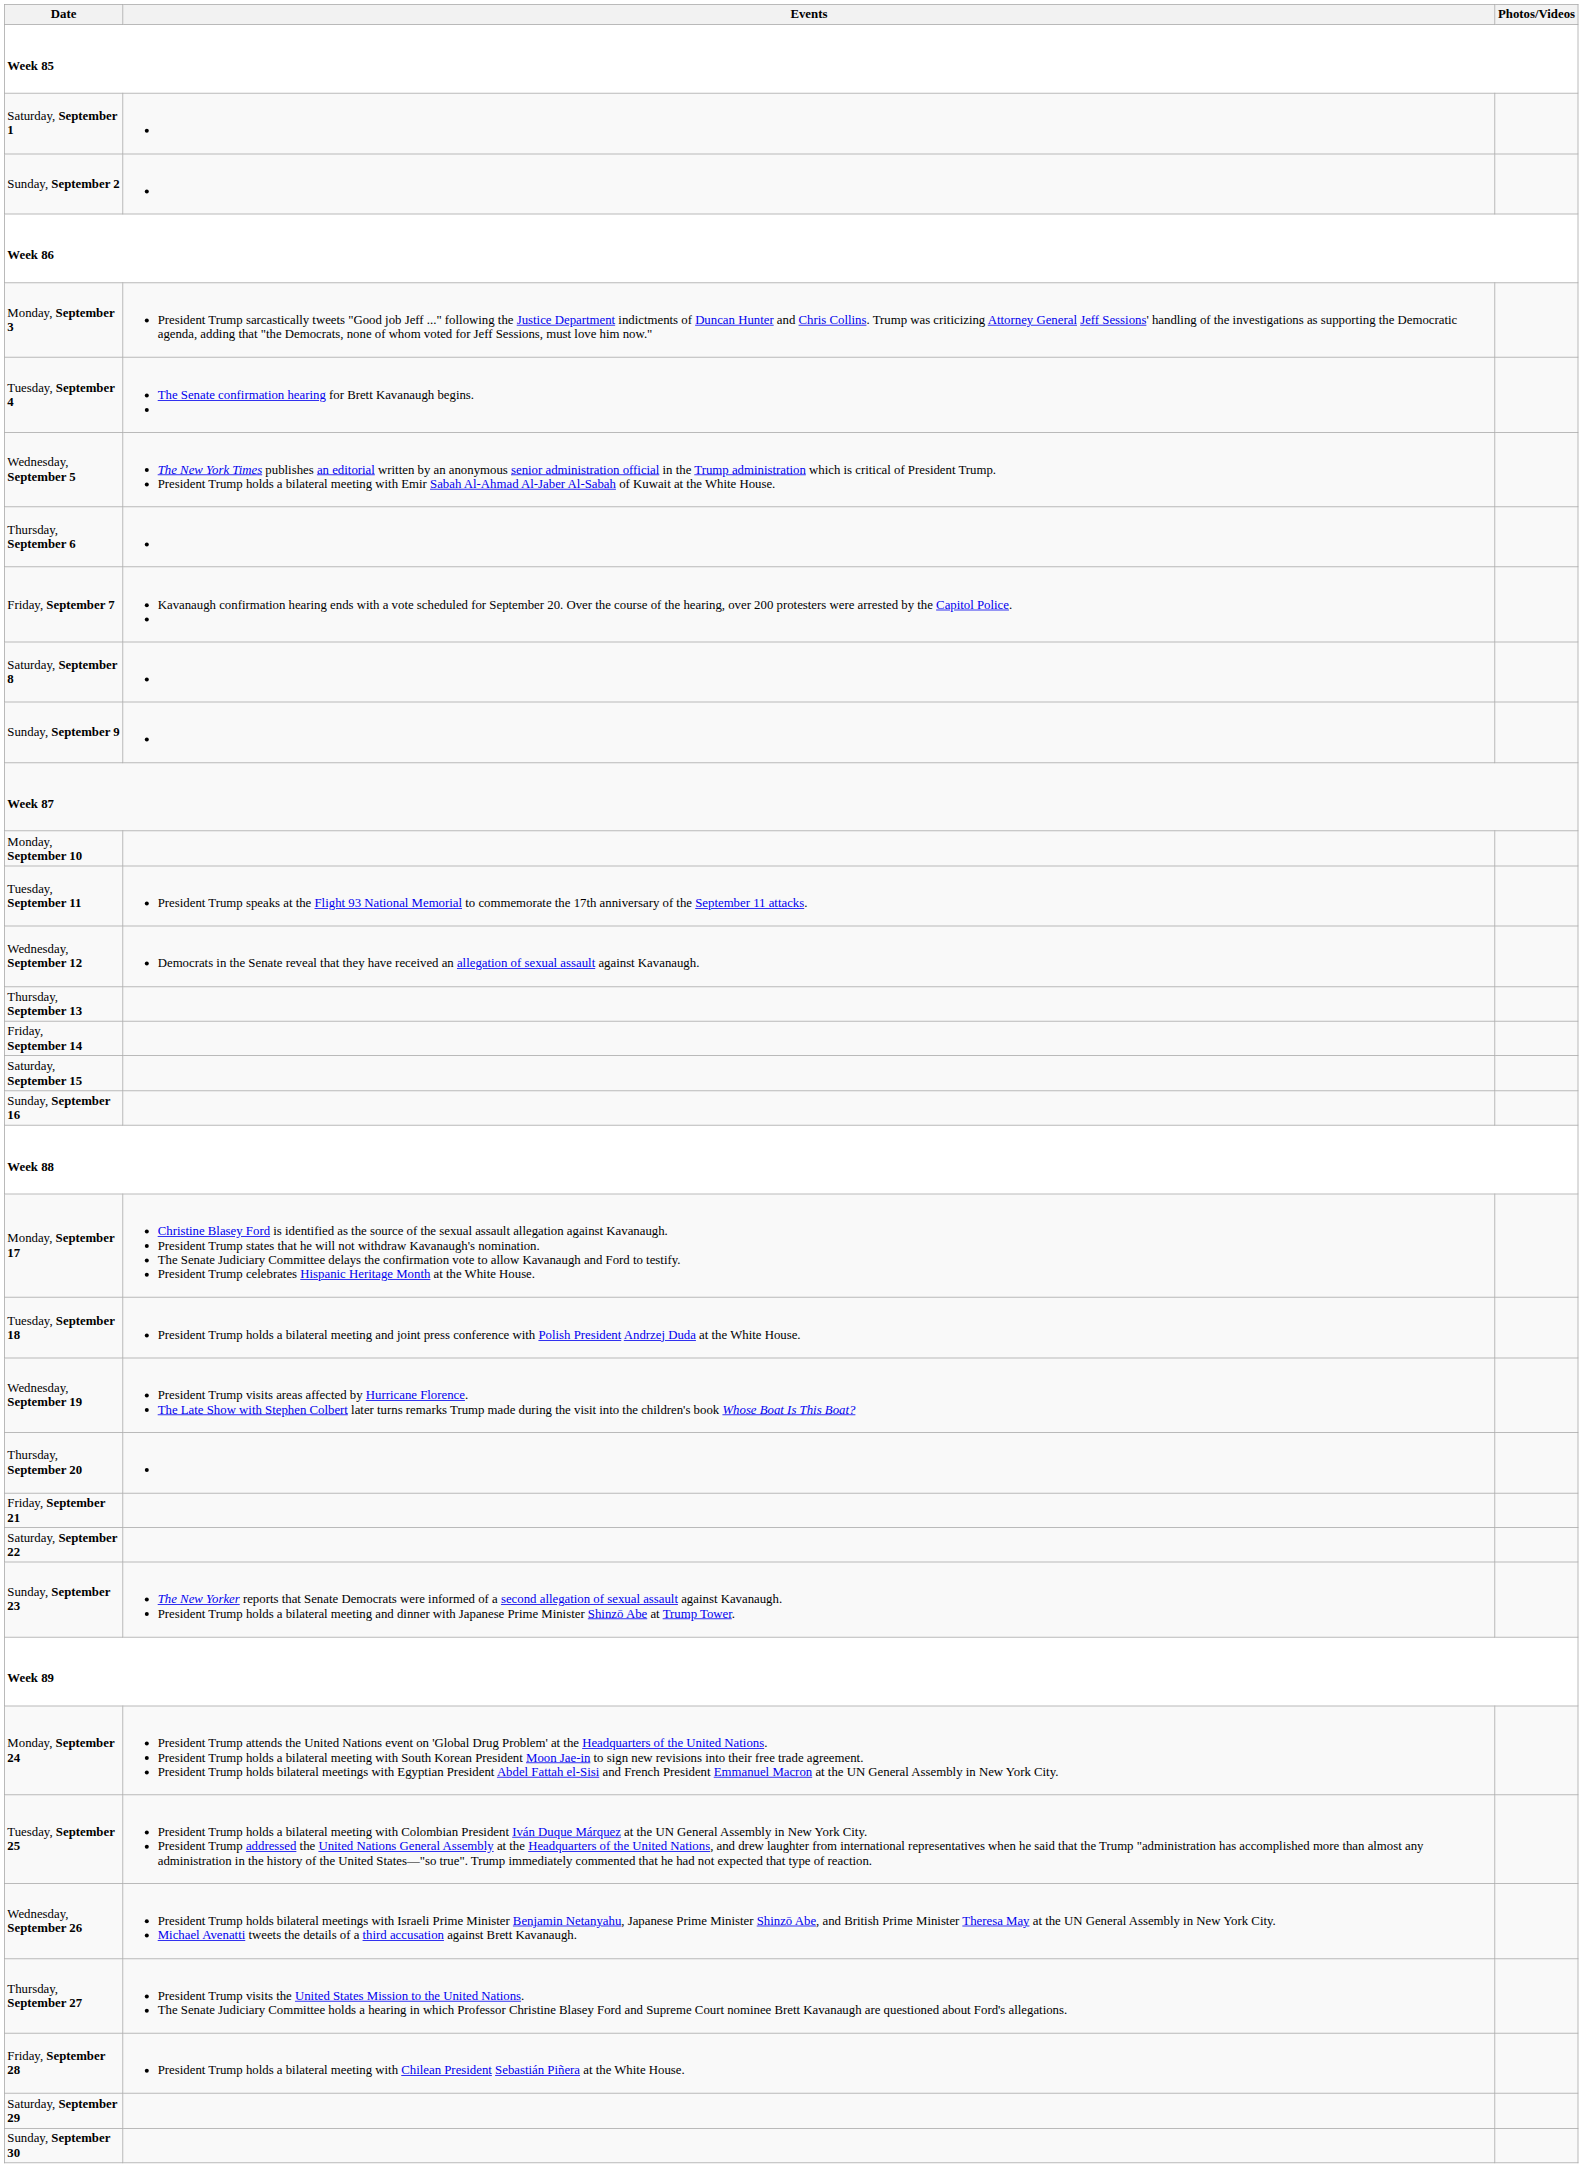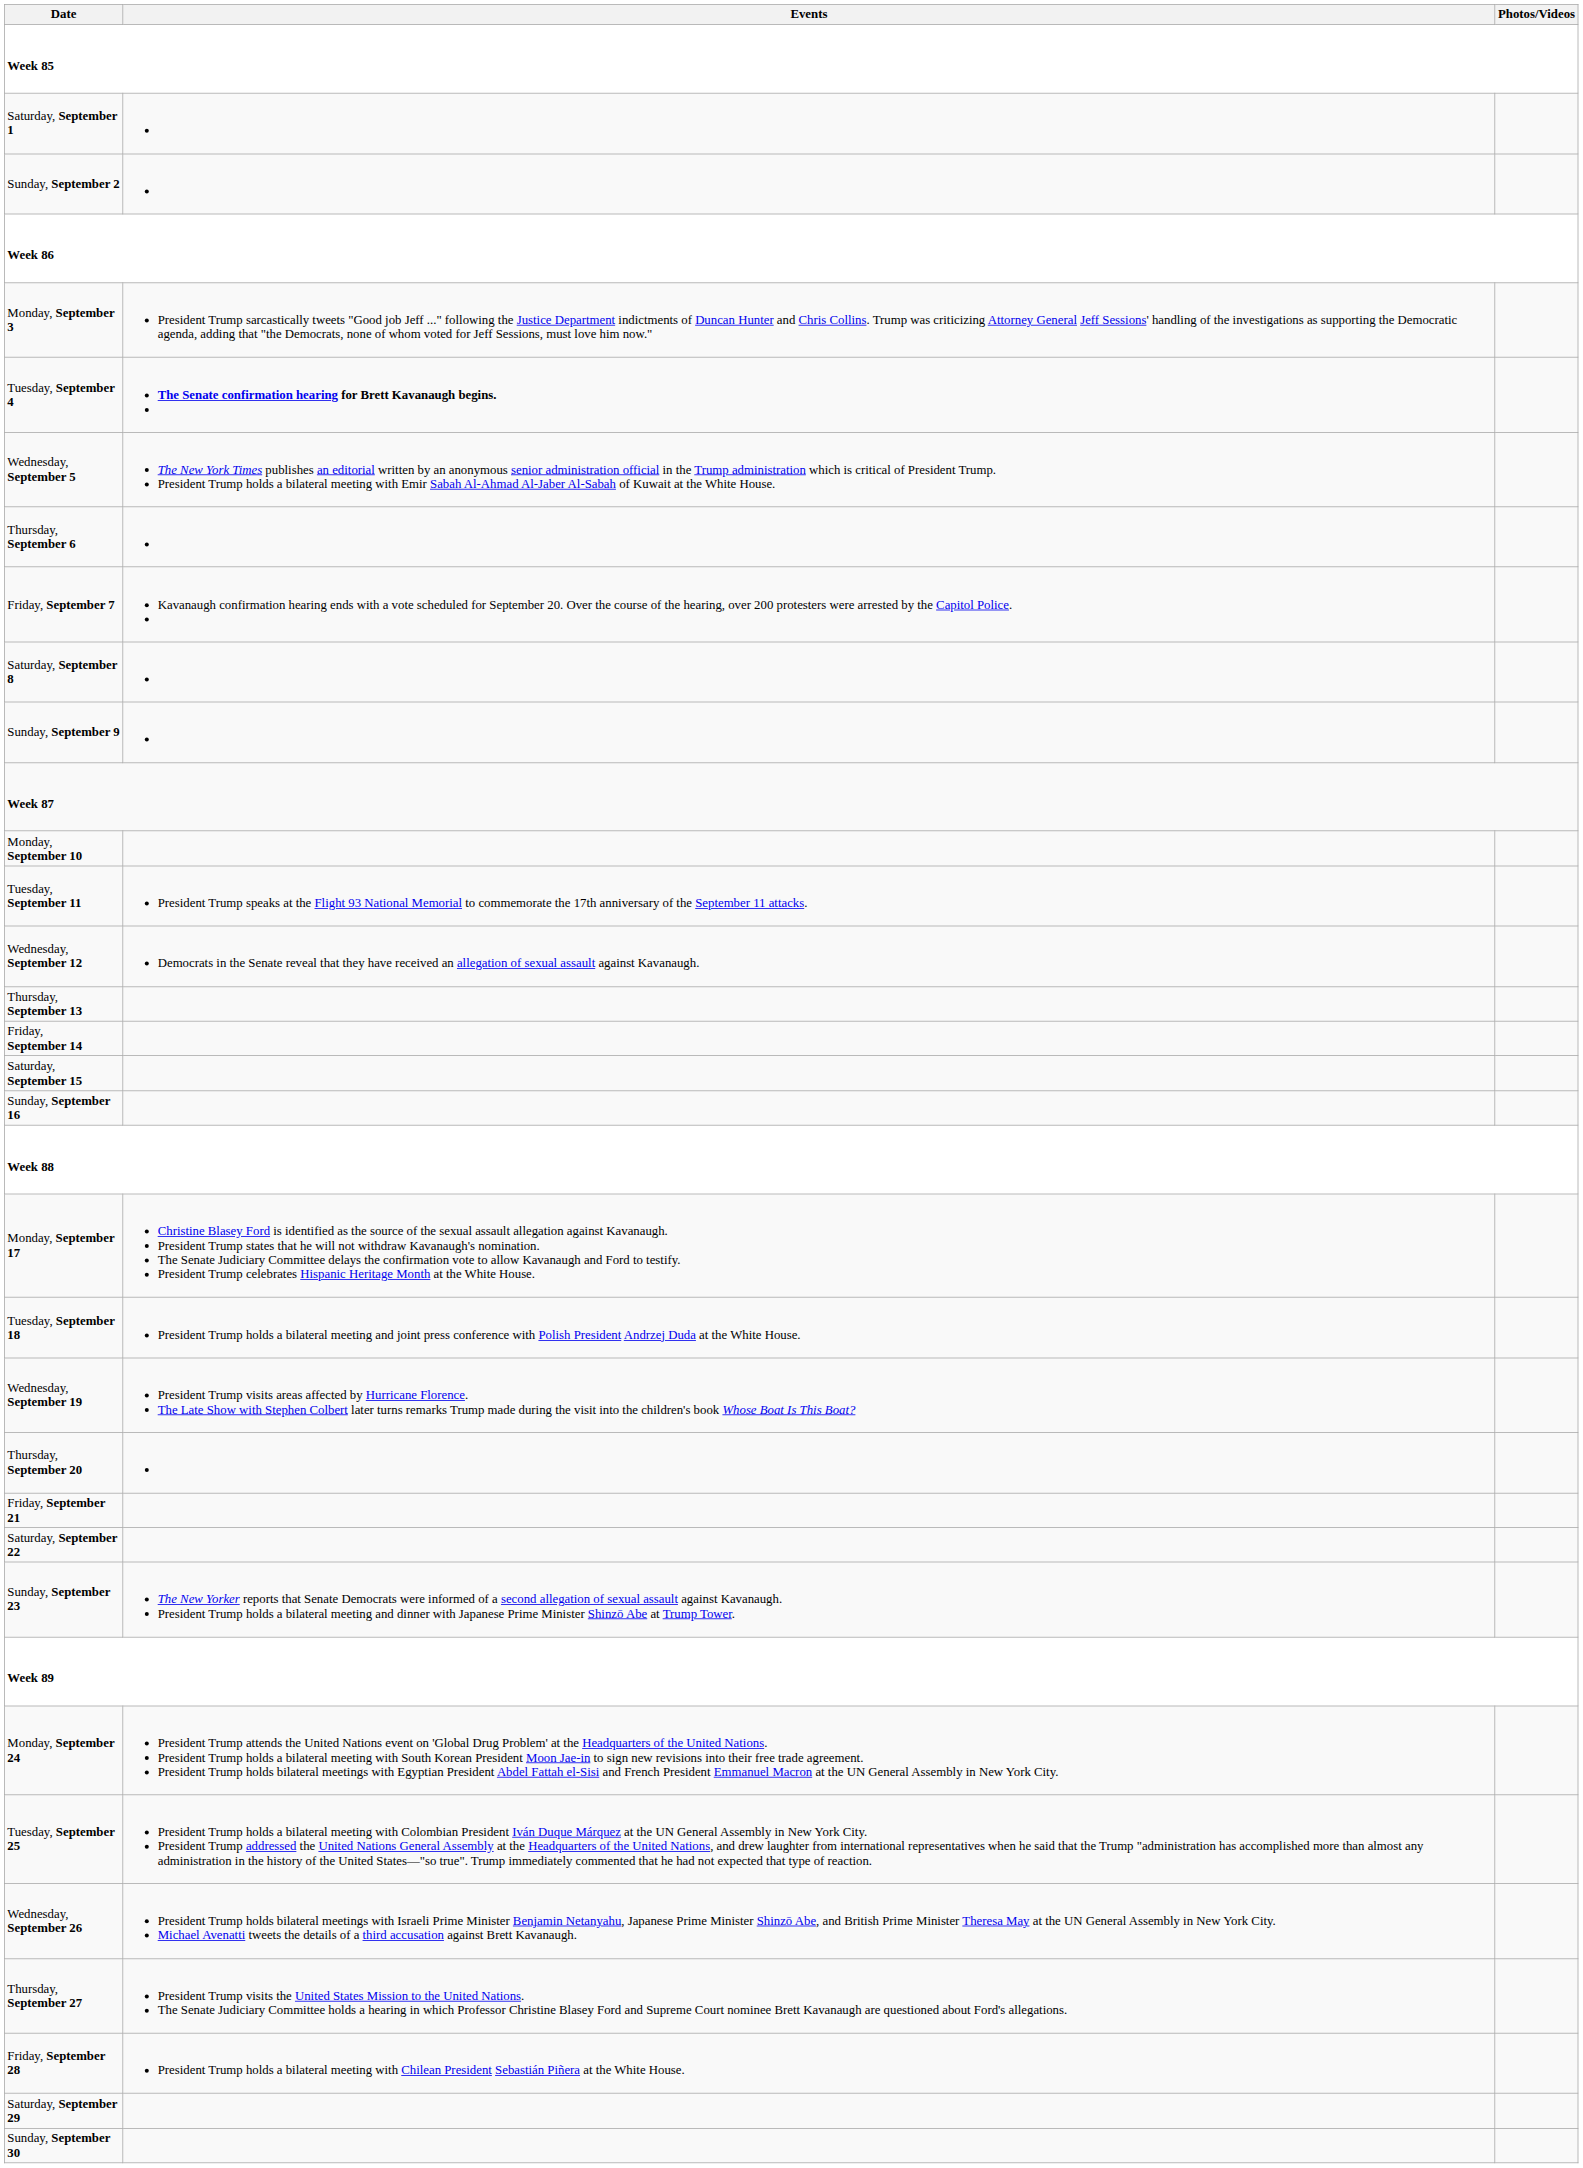(809, 402) normal -> (809, 402) bold
